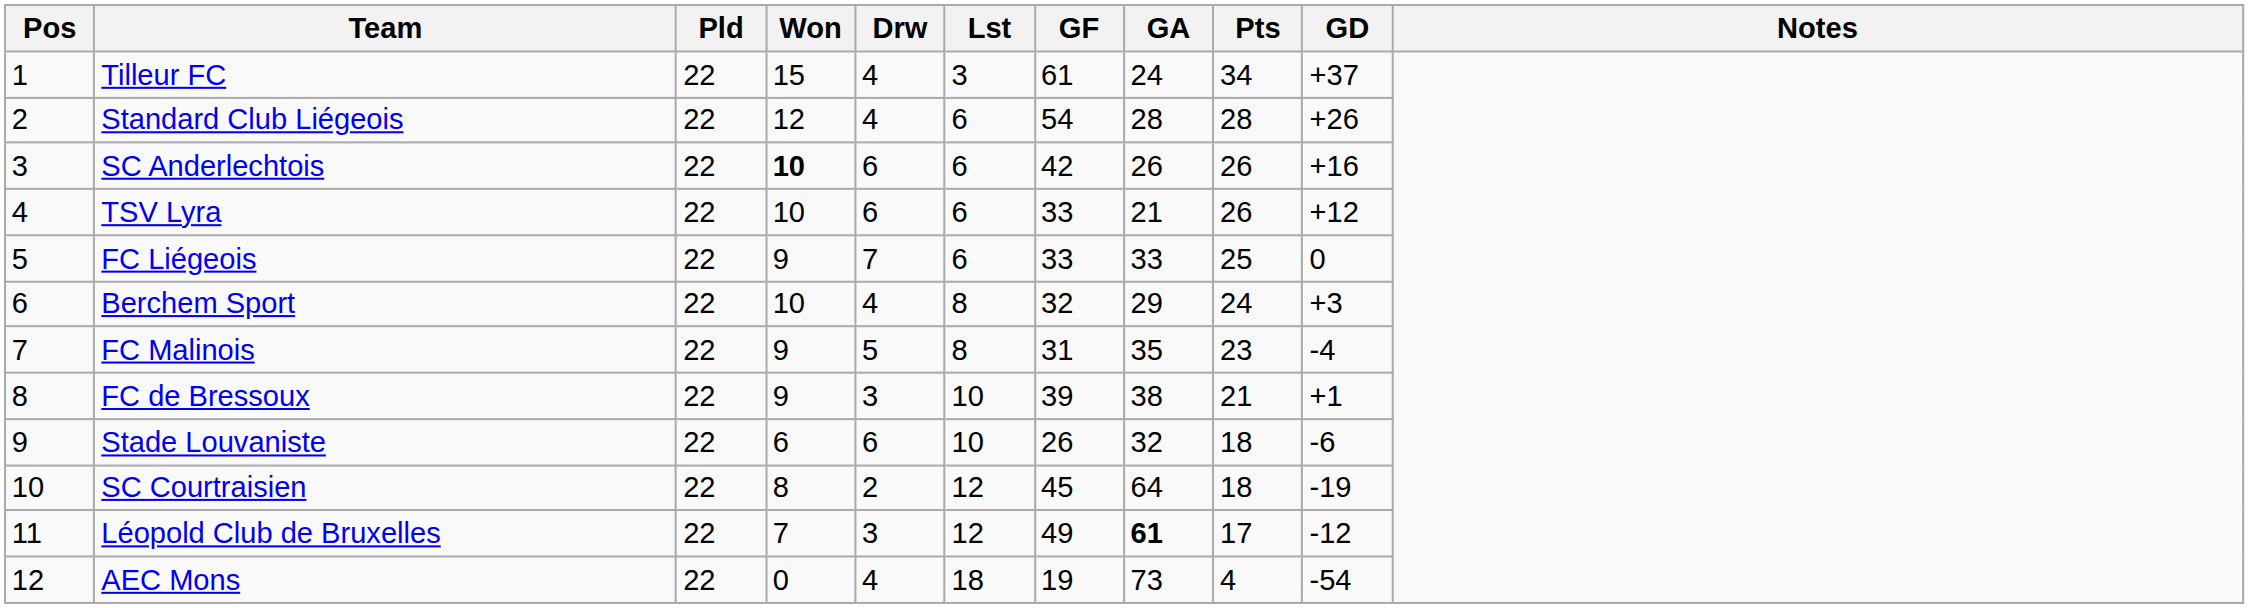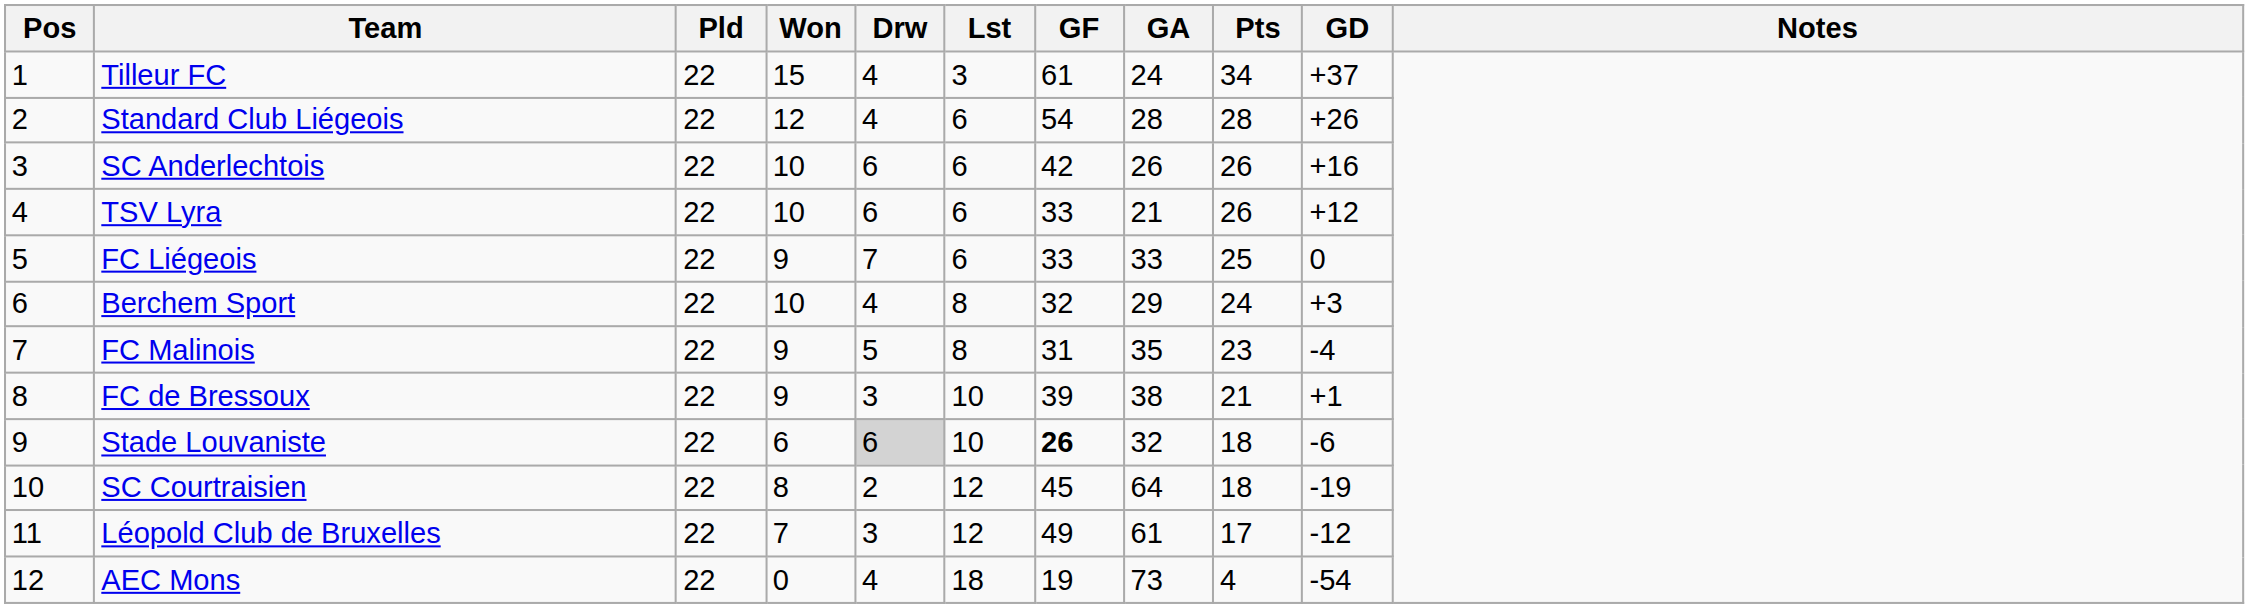(789, 166) bold -> (789, 166) normal
(870, 442) no background -> (870, 442) lightgrey background
(1057, 442) normal -> (1057, 442) bold
(1147, 534) bold -> (1147, 534) normal
